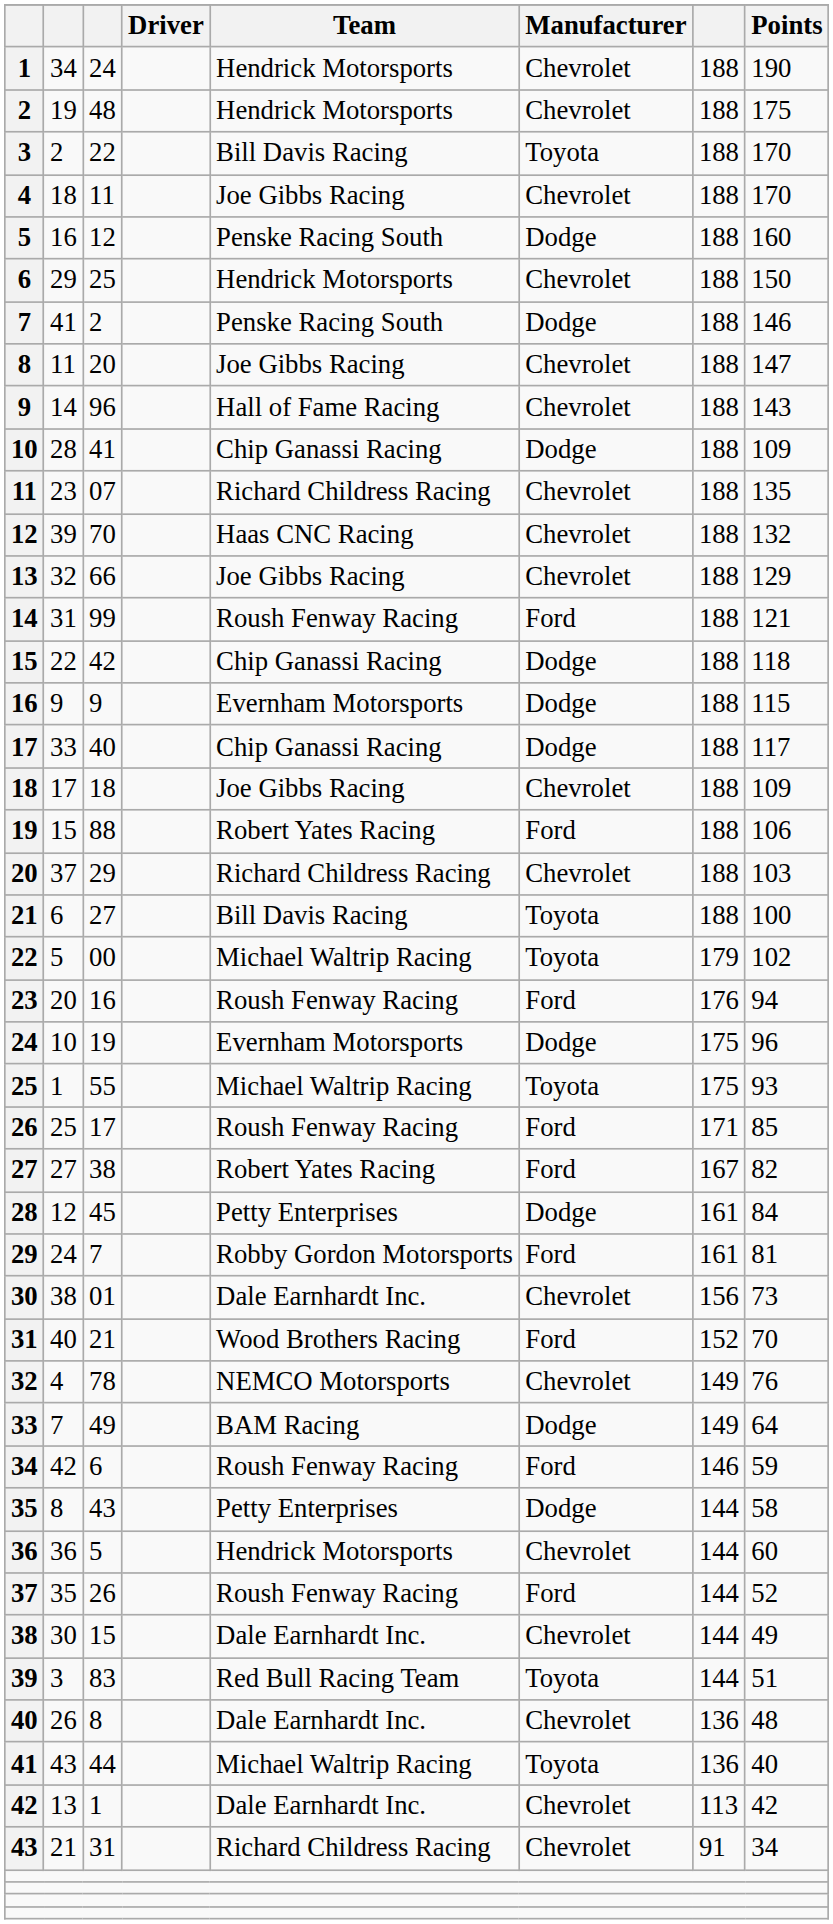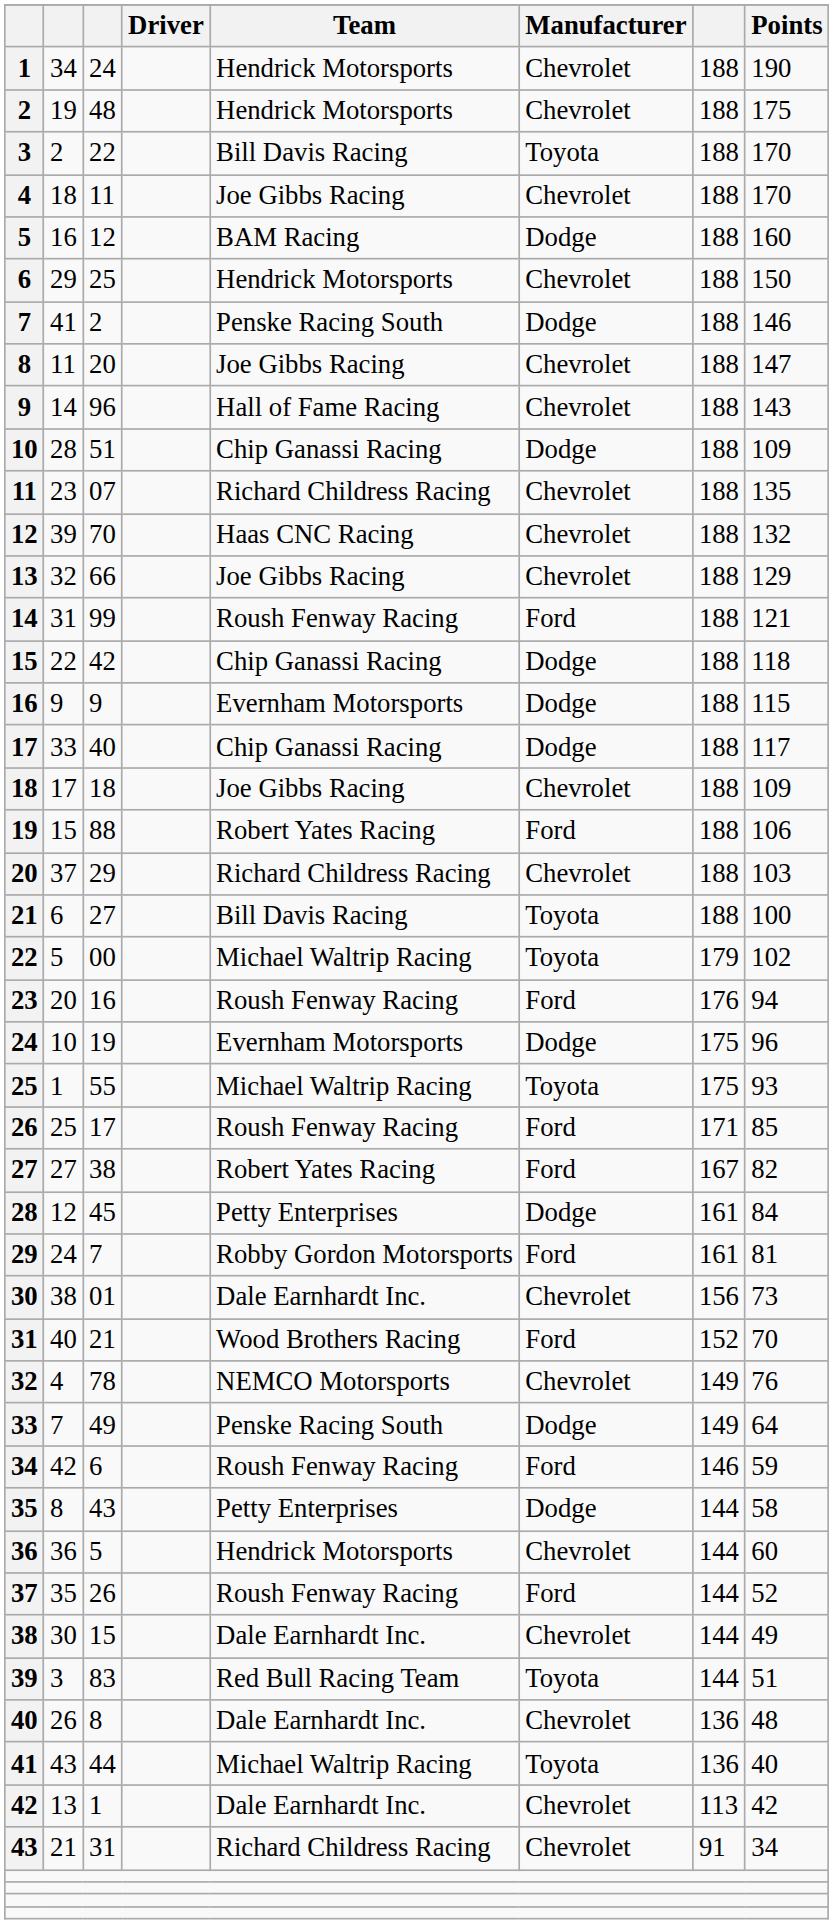(330, 237) Penske Racing South -> (288, 237) BAM Racing
(102, 449) 41 -> (102, 449) 51
(288, 1424) BAM Racing -> (330, 1424) Penske Racing South
